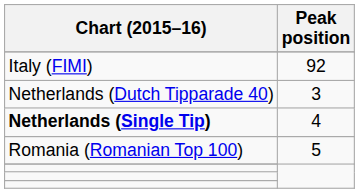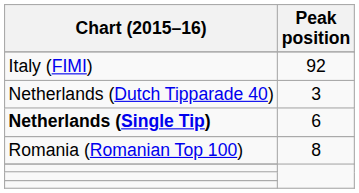(316, 121) 4 -> (316, 121) 6
(316, 149) 5 -> (316, 149) 8
